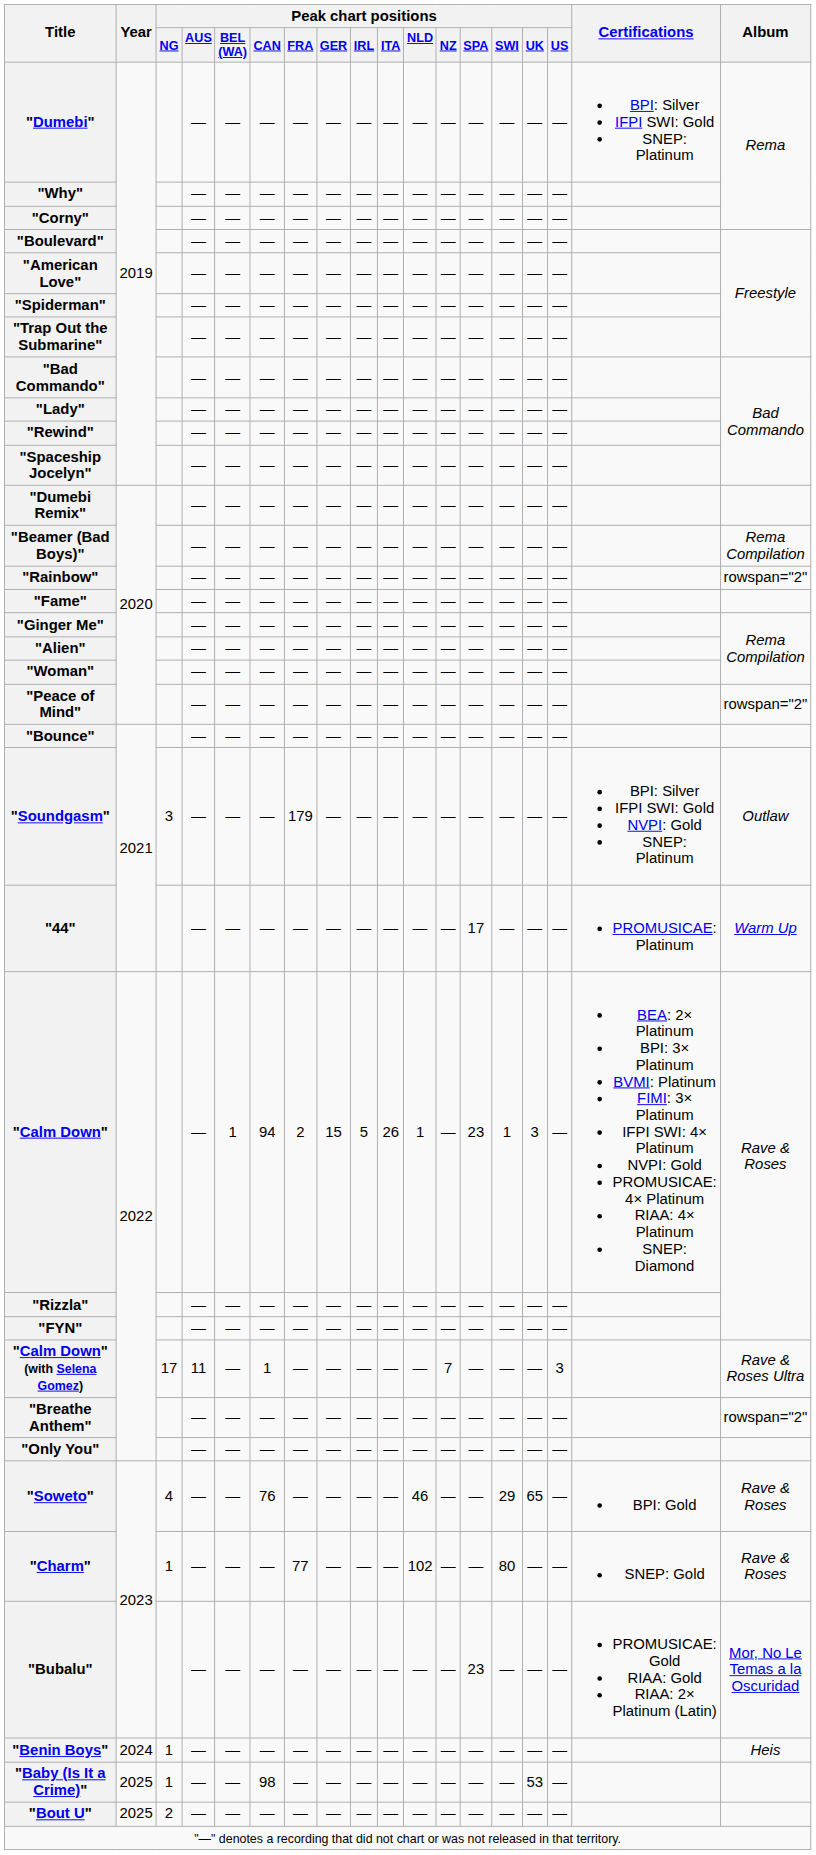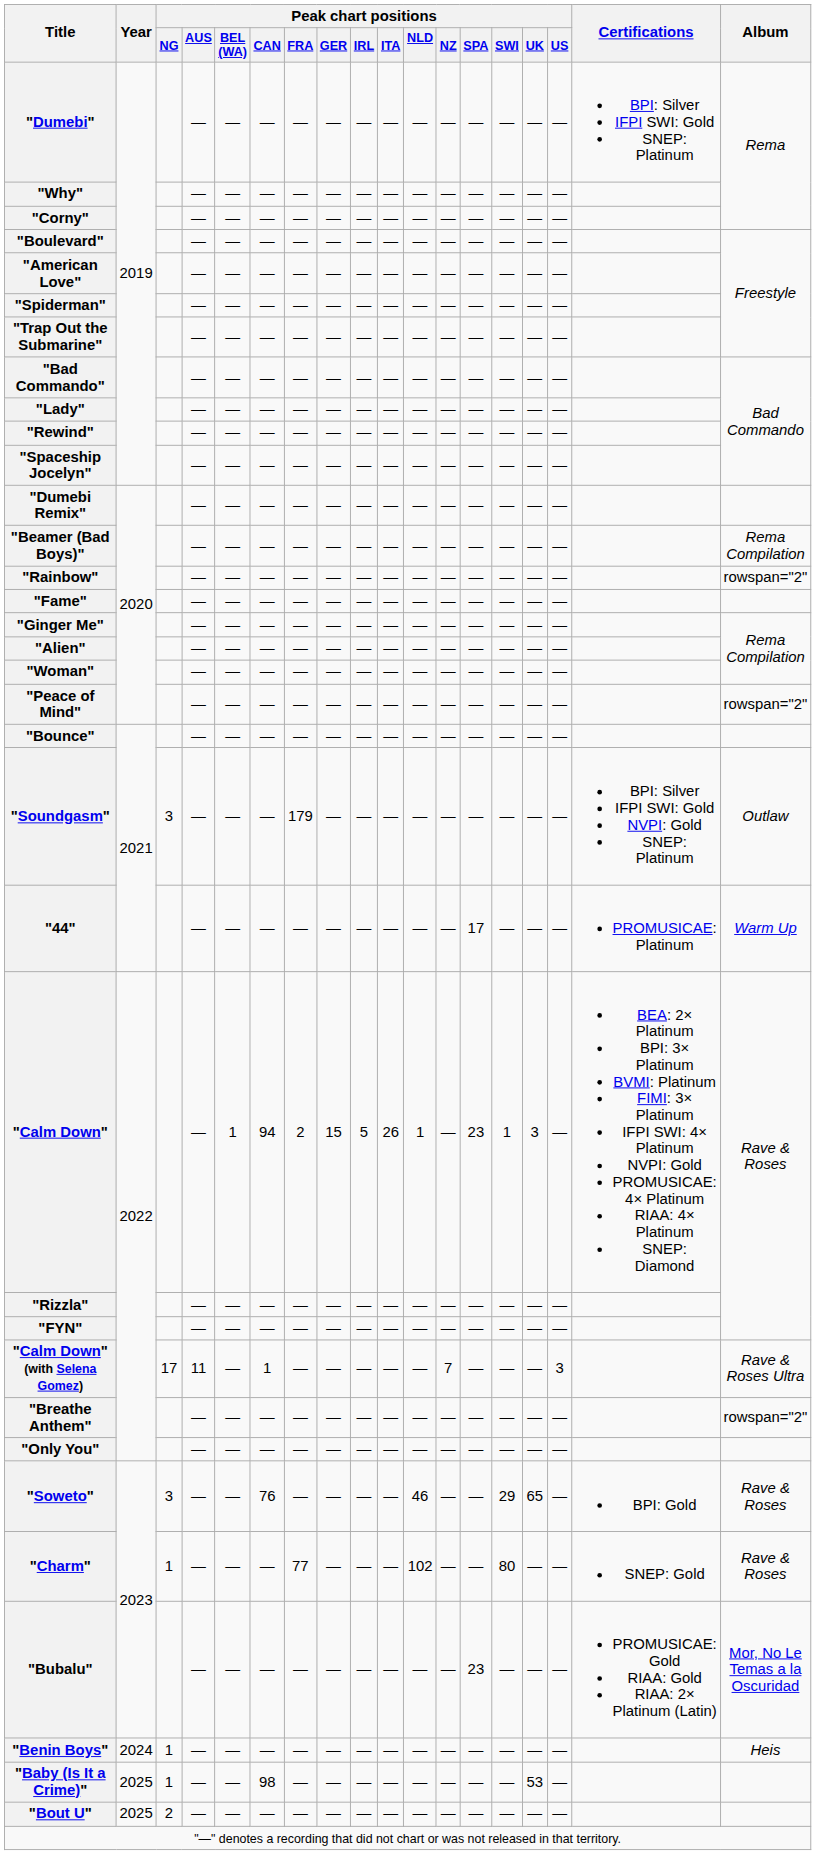(169, 1496) 4 -> (169, 1496) 3
